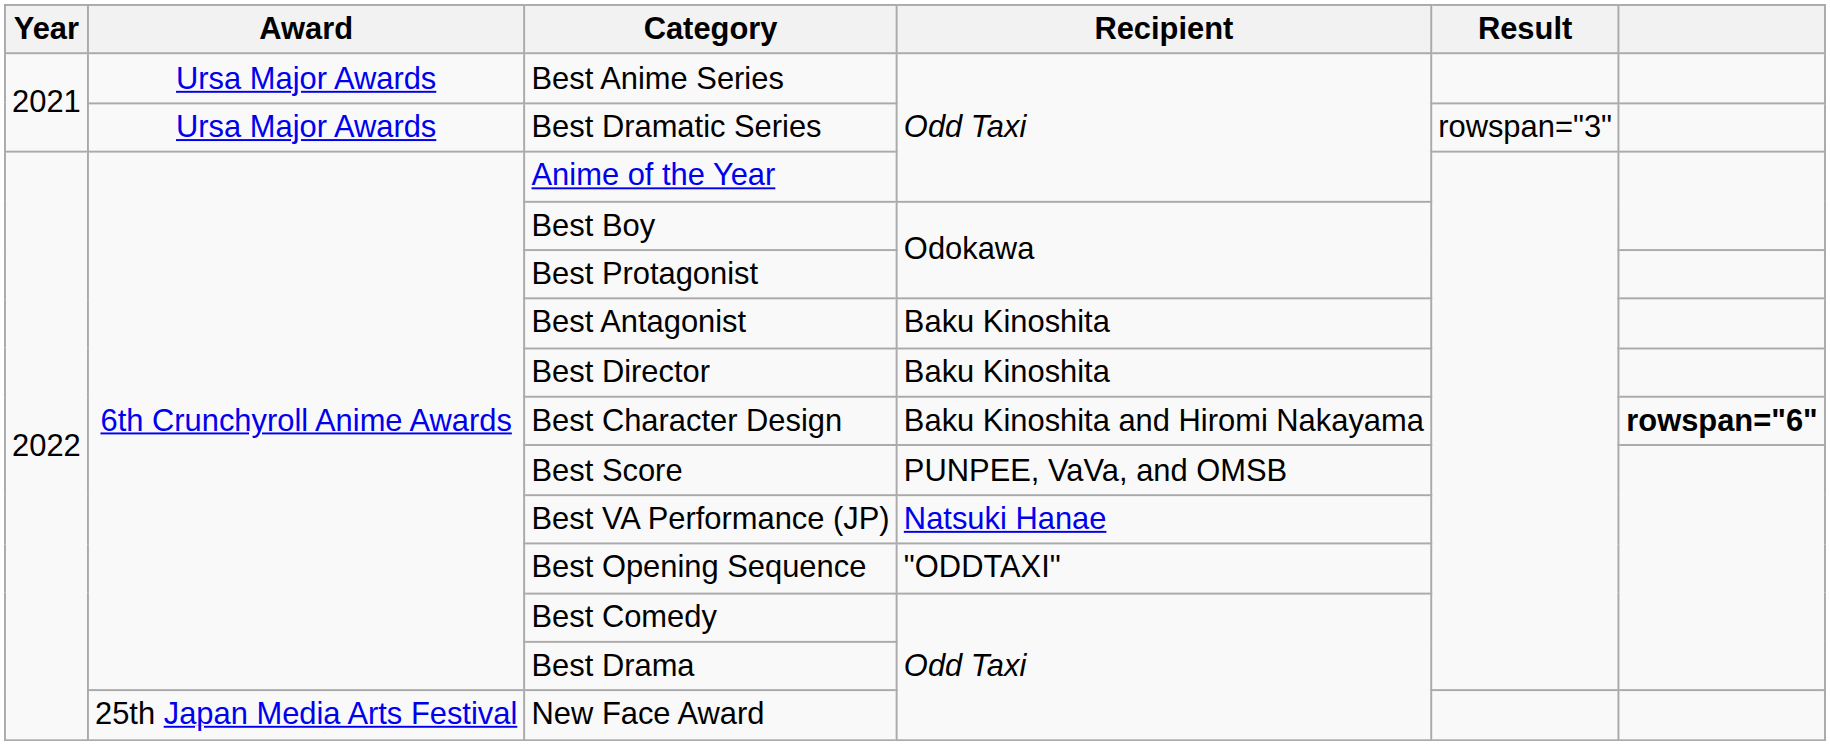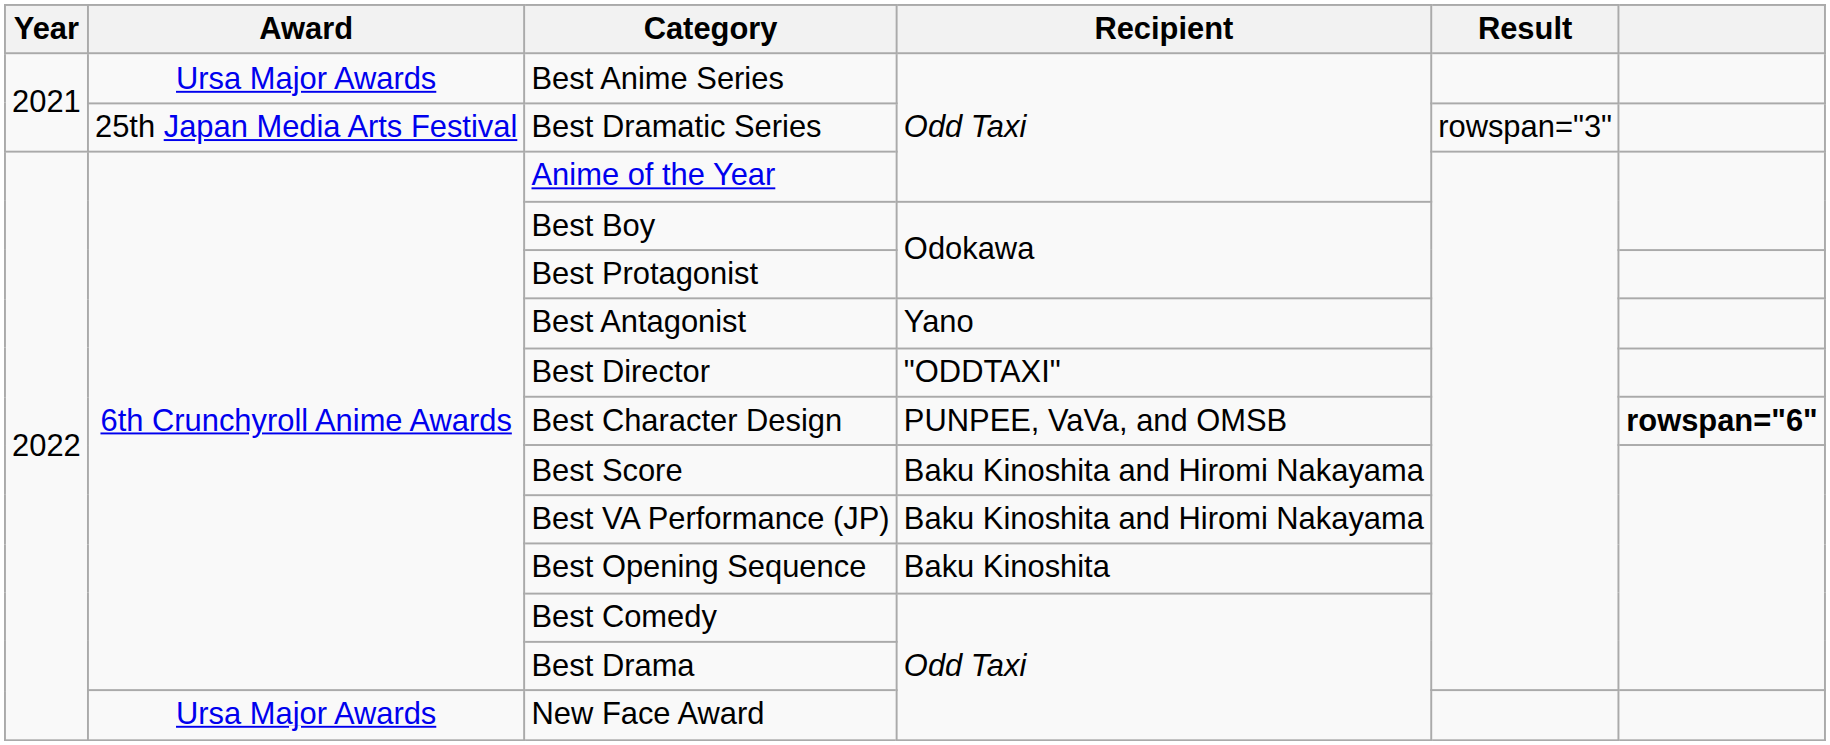(306, 126) Ursa Major Awards -> (306, 126) 25th Japan Media Arts Festival
(1007, 322) Baku Kinoshita -> (939, 322) Yano
(1007, 371) Baku Kinoshita -> (982, 371) "ODDTAXI"
(1164, 420) Baku Kinoshita and Hiromi Nakayama -> (1096, 420) PUNPEE, VaVa, and OMSB
(1096, 469) PUNPEE, VaVa, and OMSB -> (1164, 469) Baku Kinoshita and Hiromi Nakayama
(1005, 518) Natsuki Hanae -> (1164, 518) Baku Kinoshita and Hiromi Nakayama
(982, 567) "ODDTAXI" -> (1007, 567) Baku Kinoshita
(306, 714) 25th Japan Media Arts Festival -> (306, 714) Ursa Major Awards
